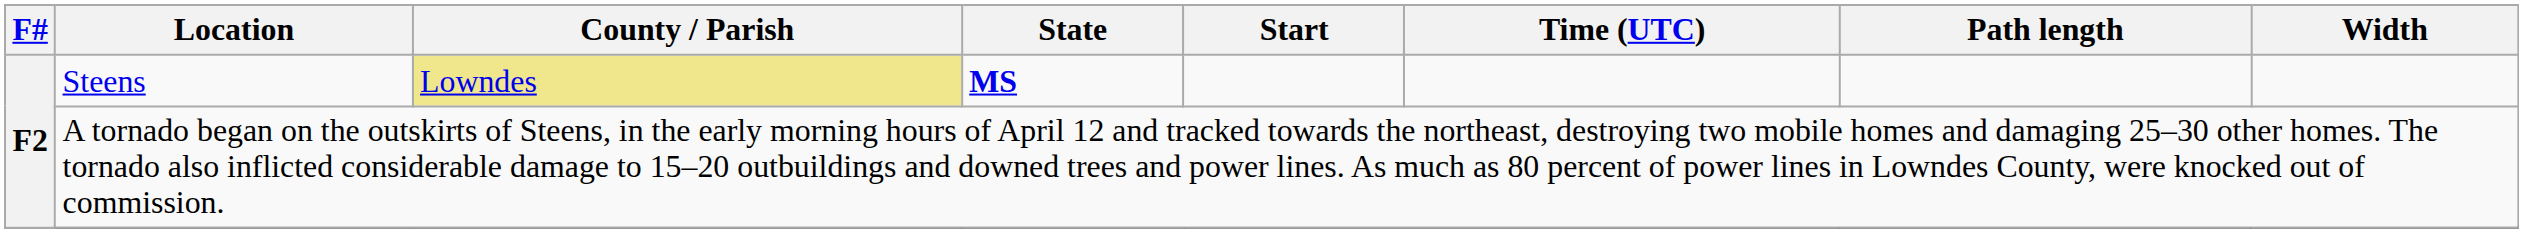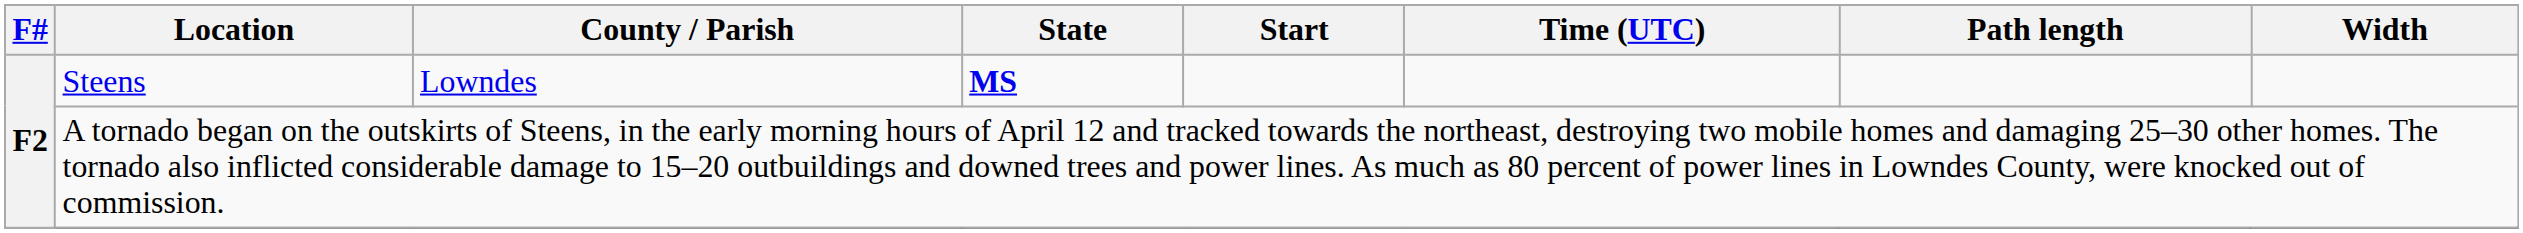(478, 80) khaki background -> (478, 80) no background
